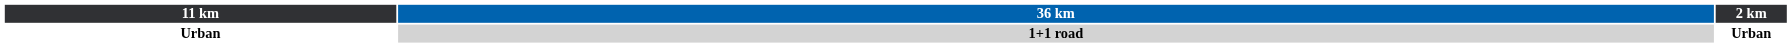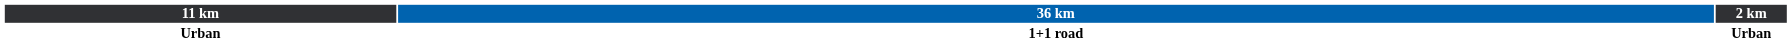(1056, 33) lightgrey background -> (1056, 33) no background
